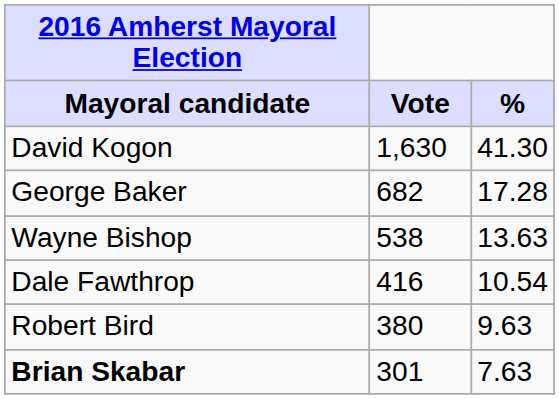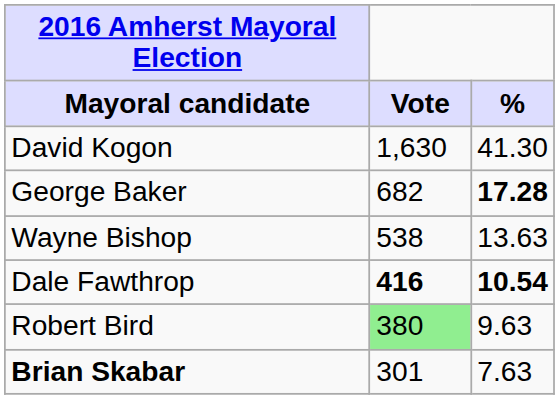(513, 192) normal -> (513, 192) bold
(400, 281) normal -> (400, 281) bold
(513, 281) normal -> (513, 281) bold
(400, 326) no background -> (400, 326) lightgreen background
